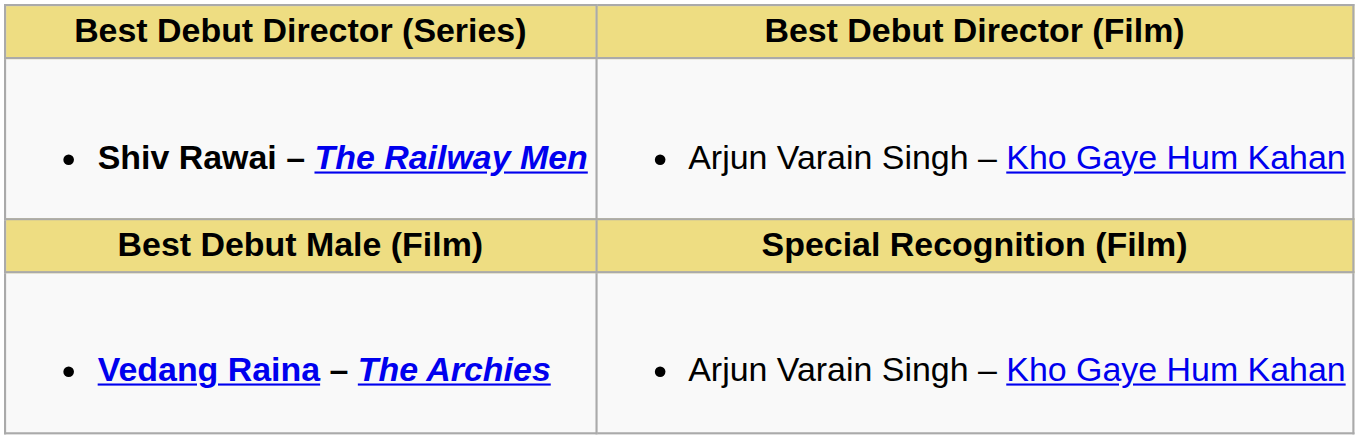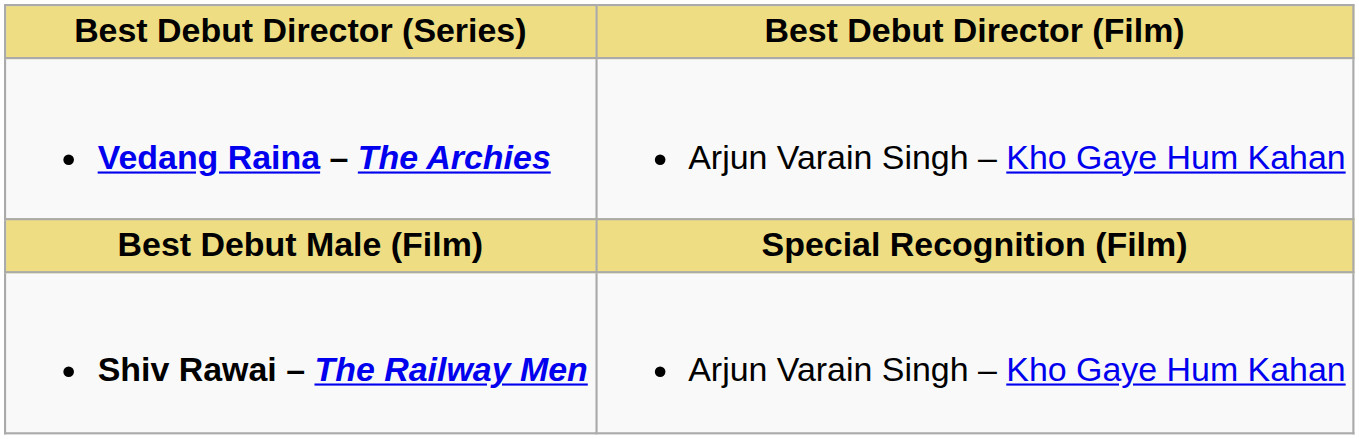rows swapped: (300, 158) <-> (300, 371)
